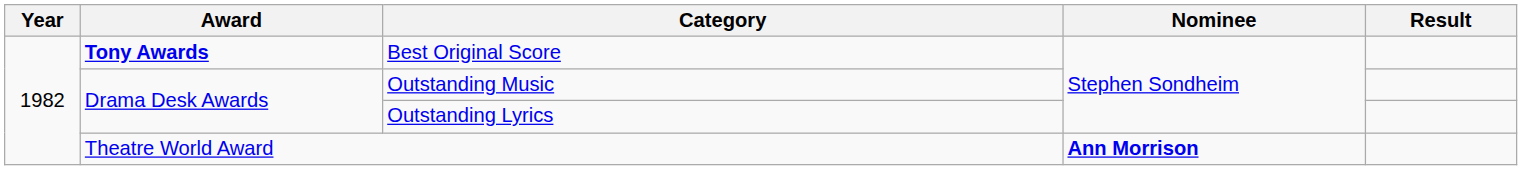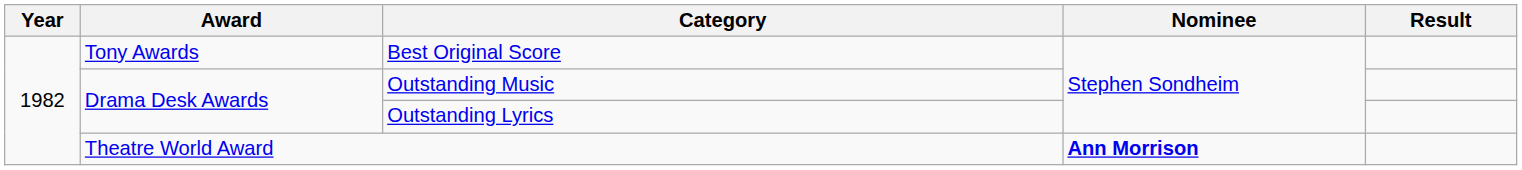(147, 52) bold -> (142, 52) normal
